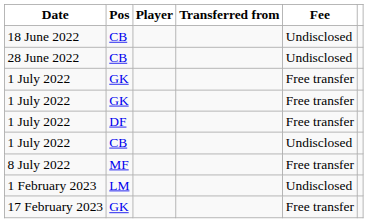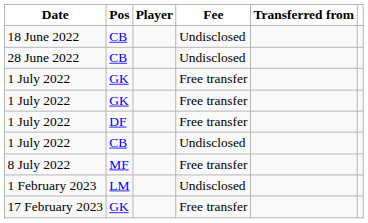columns swapped: (229, 15) <-> (320, 15)
